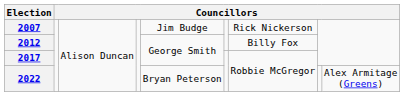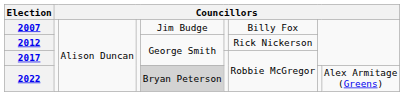(273, 27) Rick Nickerson -> (273, 27) Billy Fox
(273, 42) Billy Fox -> (273, 42) Rick Nickerson
(182, 78) no background -> (182, 78) lightgrey background
